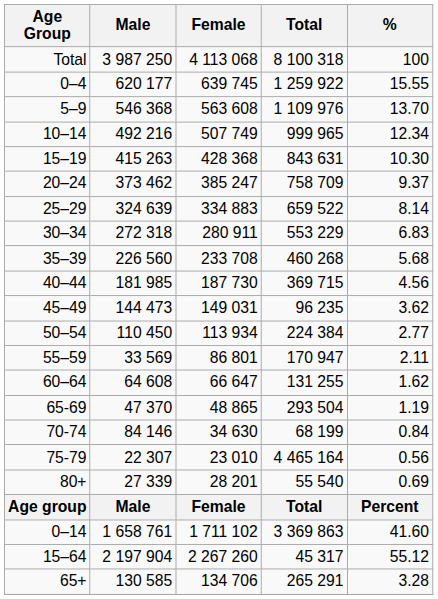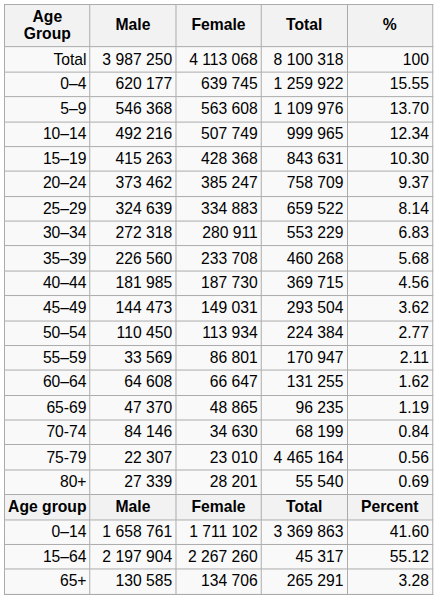(319, 308) 96 235 -> (315, 308) 293 504
(315, 407) 293 504 -> (319, 407) 96 235
